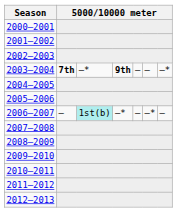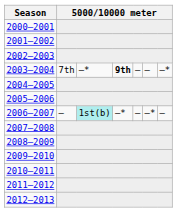(67, 70) bold -> (67, 70) normal
